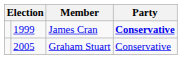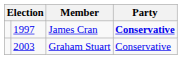(24, 29) 1999 -> (24, 29) 1997
(24, 46) 2005 -> (24, 46) 2003
